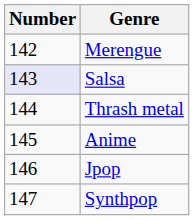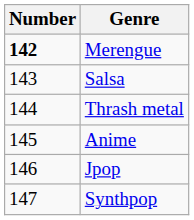(23, 49) normal -> (23, 49) bold
(23, 79) lavender background -> (23, 79) no background
